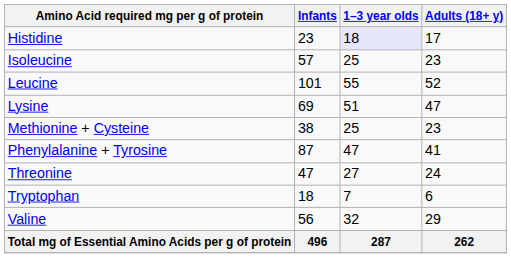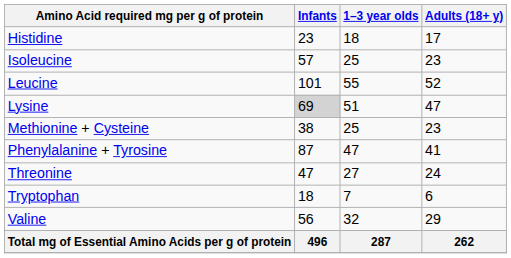(351, 38) lavender background -> (351, 38) no background
(306, 106) no background -> (306, 106) lightgrey background
